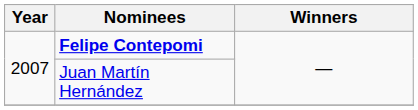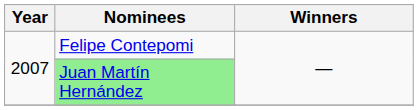(131, 45) bold -> (126, 45) normal
(104, 82) no background -> (104, 82) lightgreen background
